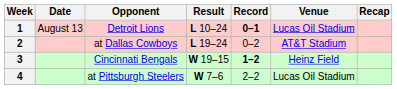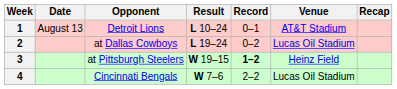(251, 28) bold -> (251, 28) normal
(314, 28) Lucas Oil Stadium -> (314, 28) AT&T Stadium
(314, 44) AT&T Stadium -> (314, 44) Lucas Oil Stadium
(136, 60) Cincinnati Bengals -> (136, 60) at Pittsburgh Steelers
(136, 76) at Pittsburgh Steelers -> (136, 76) Cincinnati Bengals
